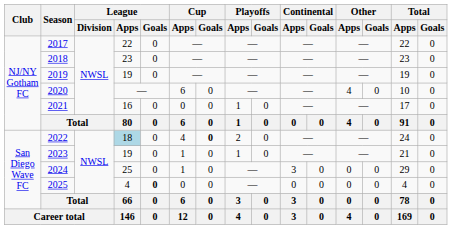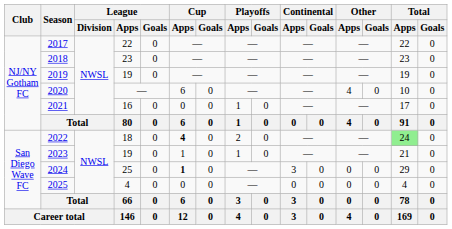(127, 138) lightblue background -> (127, 138) no background
(183, 138) normal -> (183, 138) bold
(210, 138) bold -> (210, 138) normal
(405, 138) no background -> (405, 138) lightgreen background
(183, 169) normal -> (183, 169) bold
(155, 185) bold -> (155, 185) normal
